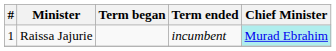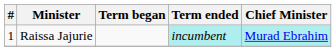(199, 35) no background -> (199, 35) paleturquoise background
